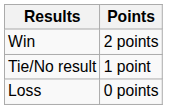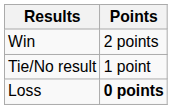(131, 91) normal -> (134, 91) bold
